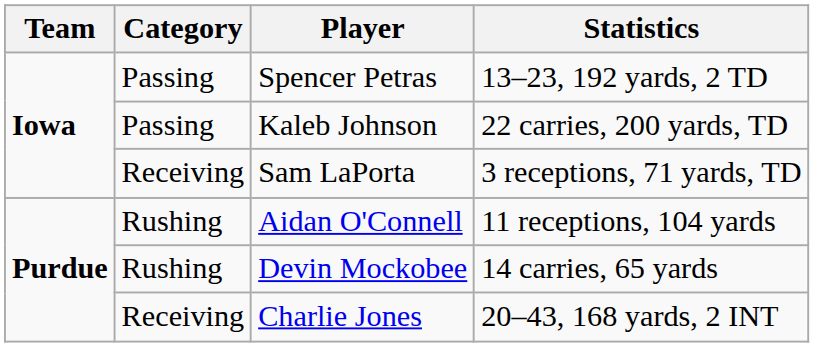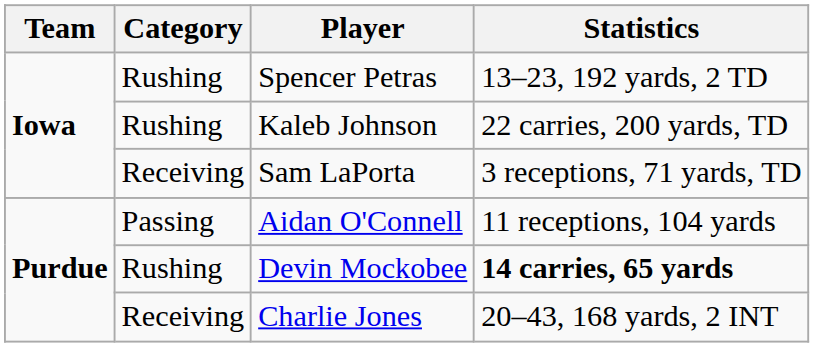(168, 76) Passing -> (172, 76) Rushing
(168, 124) Passing -> (172, 124) Rushing
(172, 220) Rushing -> (168, 220) Passing
(600, 268) normal -> (607, 268) bold
